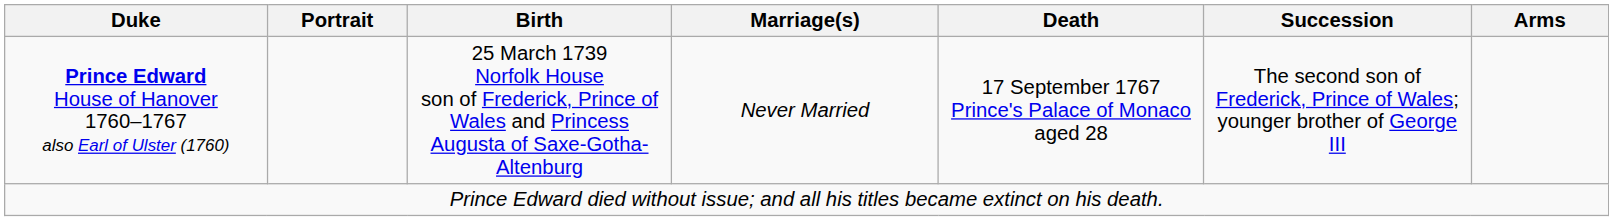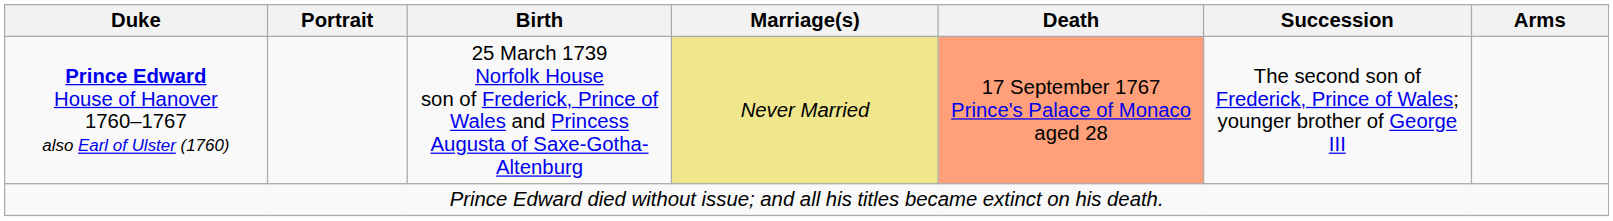(805, 109) no background -> (805, 109) khaki background
(1071, 109) no background -> (1071, 109) lightsalmon background
